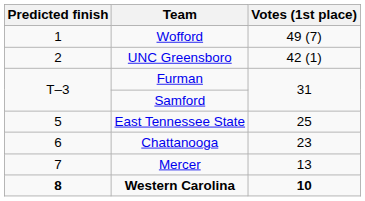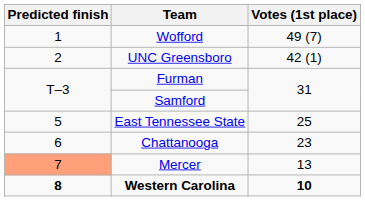(58, 164) no background -> (58, 164) lightsalmon background
